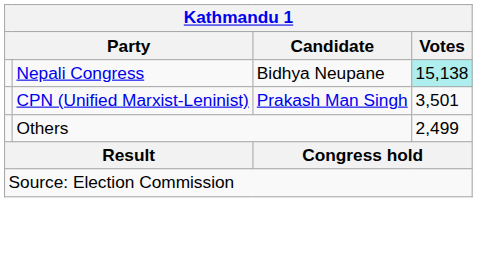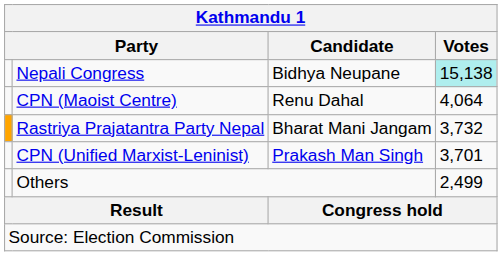+ row: (97, 100)
+ row: (140, 127)
(437, 100) 3,501 -> (461, 155) 3,701
